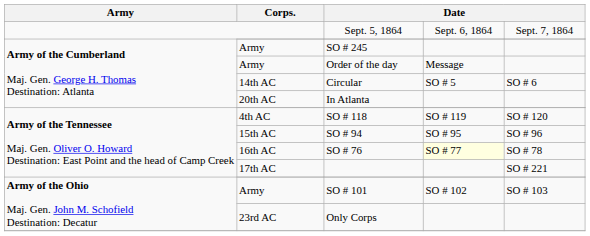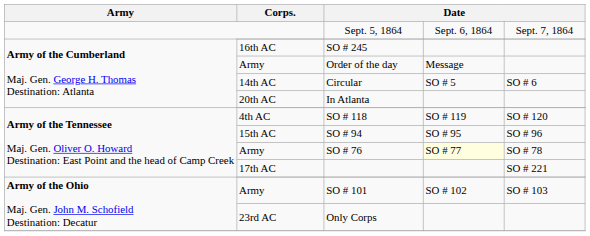(252, 47) Army -> (257, 47) 16th AC
(257, 151) 16th AC -> (252, 151) Army
